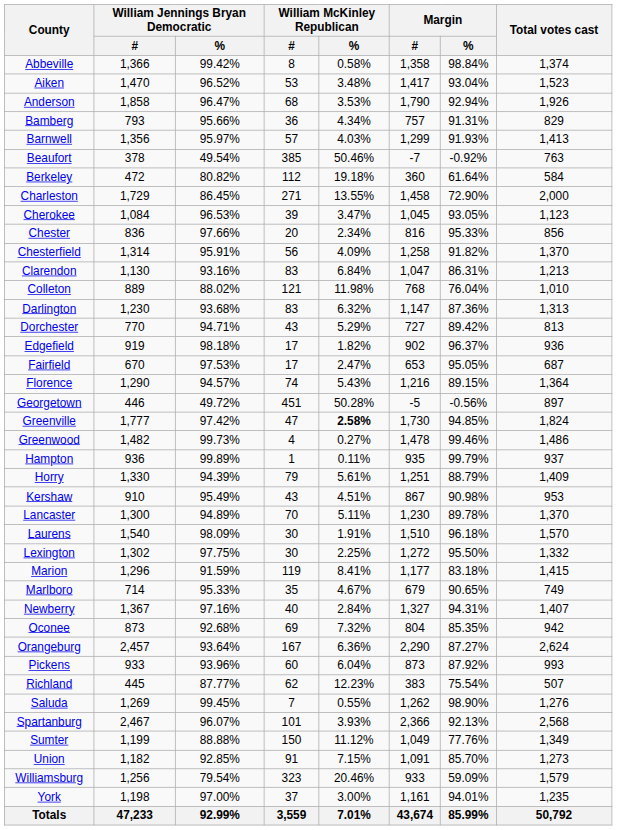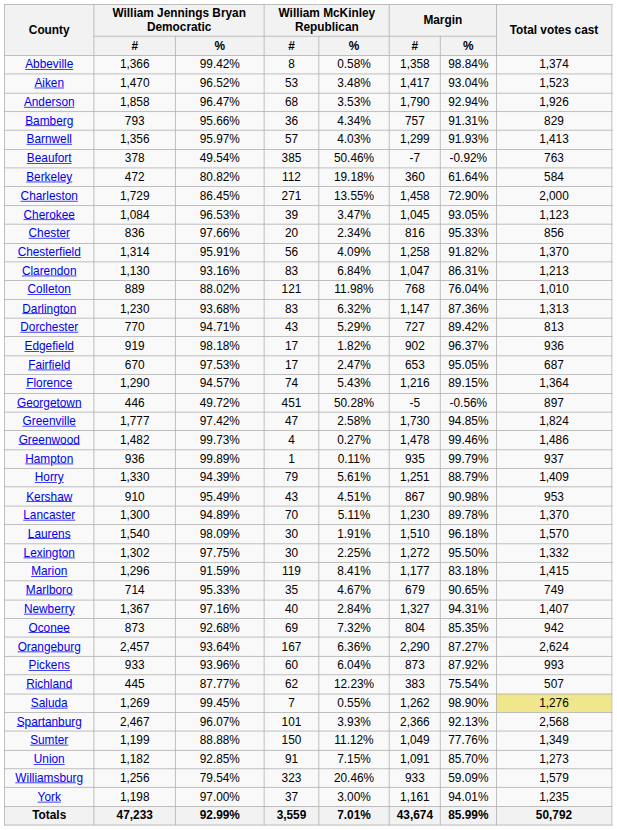(354, 421) bold -> (354, 421) normal
(554, 703) no background -> (554, 703) khaki background
